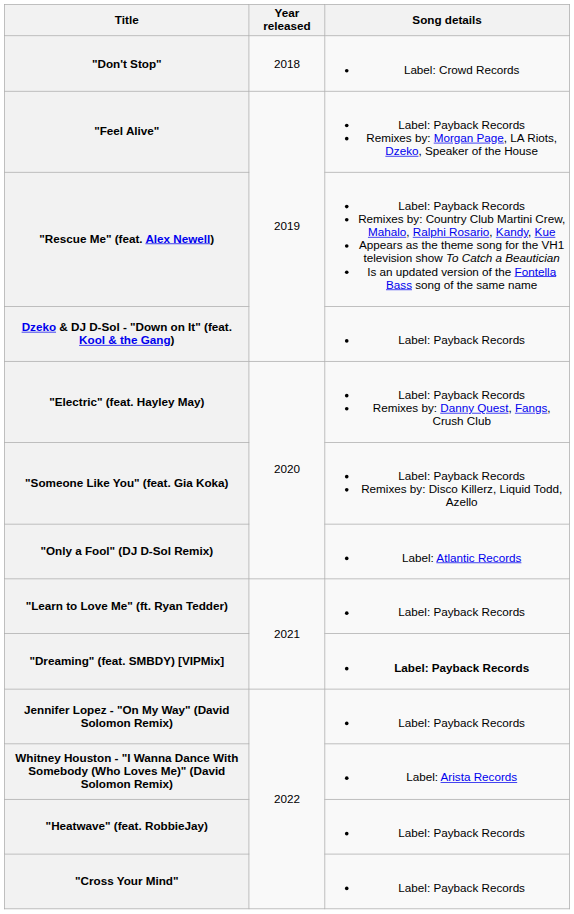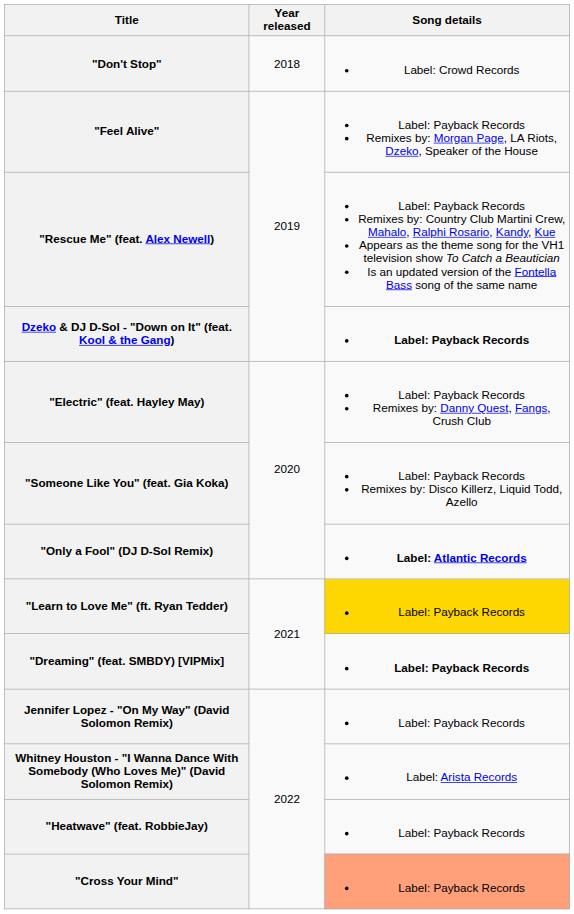(447, 340) normal -> (447, 340) bold
(447, 558) normal -> (447, 558) bold
(447, 613) no background -> (447, 613) gold background
(447, 888) no background -> (447, 888) lightsalmon background
